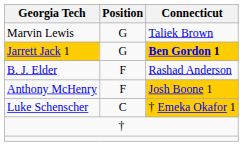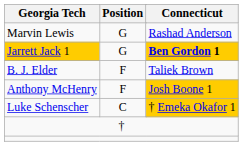(181, 32) Taliek Brown -> (190, 32) Rashad Anderson
(190, 70) Rashad Anderson -> (181, 70) Taliek Brown
